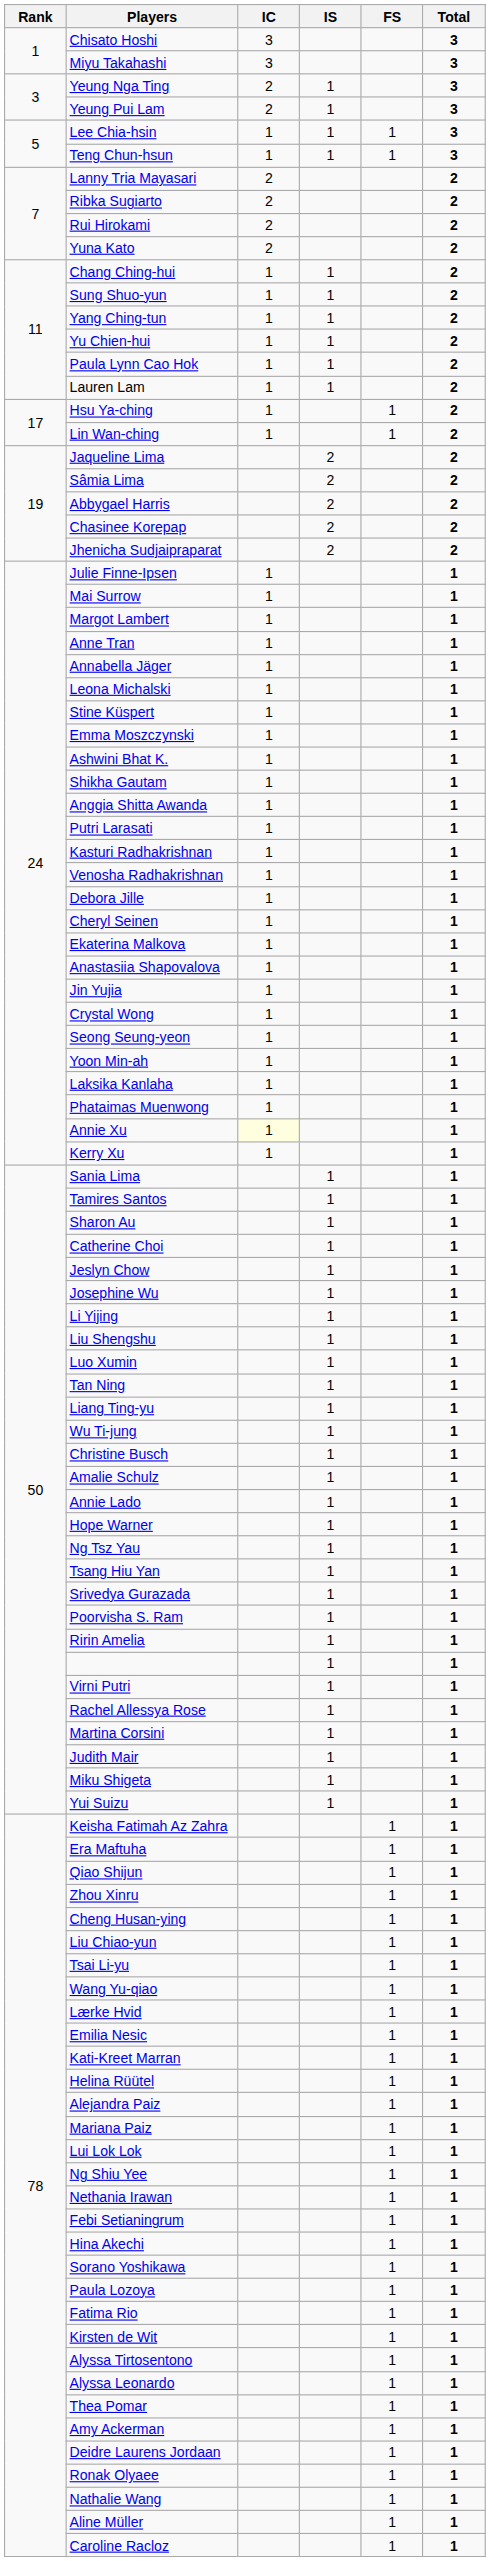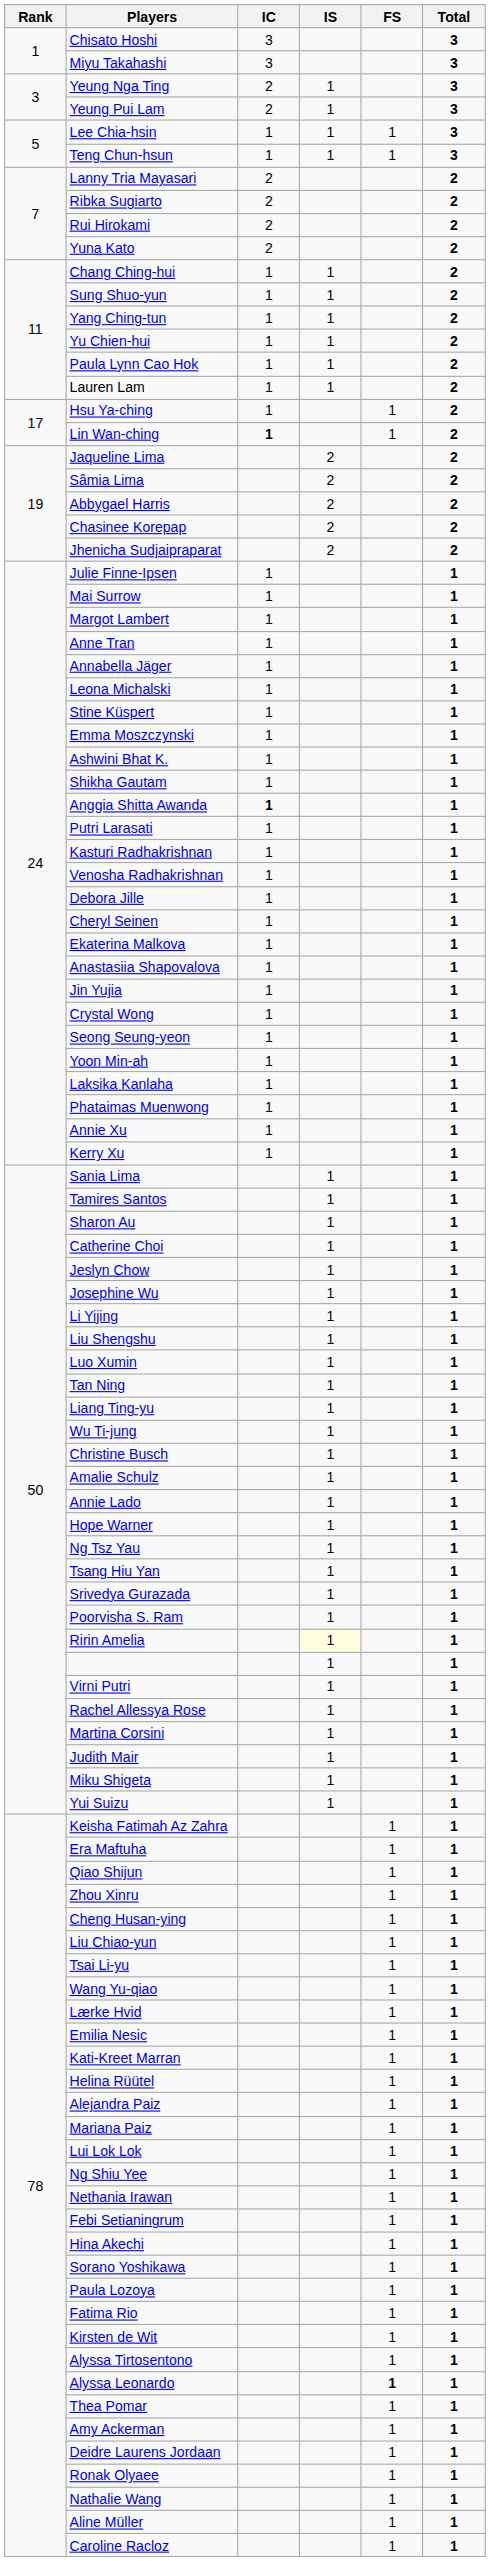(269, 434) normal -> (269, 434) bold
(269, 805) normal -> (269, 805) bold
(269, 1130) lightyellow background -> (269, 1130) no background
(331, 1640) no background -> (331, 1640) lightyellow background
(392, 2383) normal -> (392, 2383) bold
